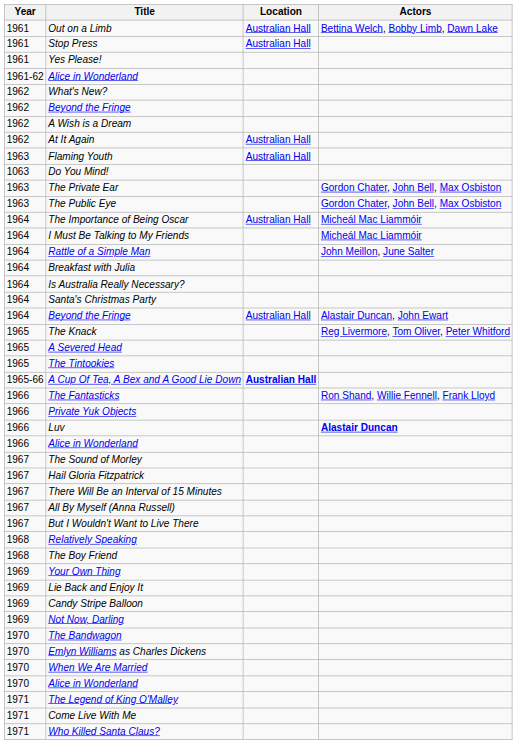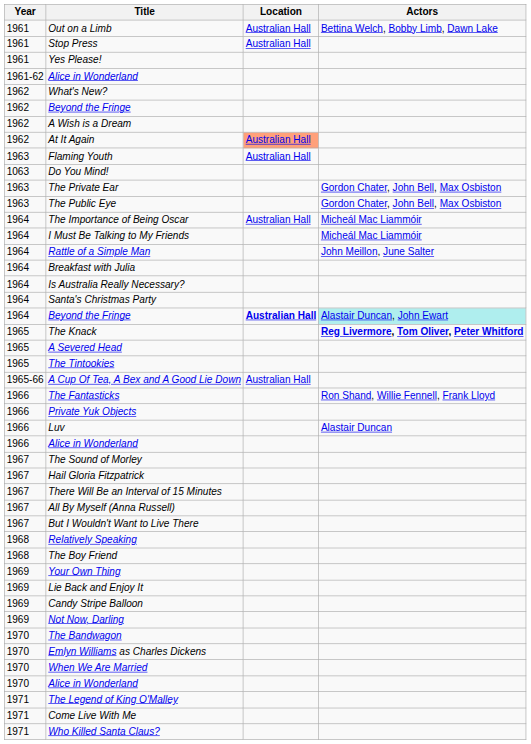(278, 140) no background -> (278, 140) lightsalmon background
(278, 316) normal -> (281, 316) bold
(384, 316) no background -> (384, 316) paleturquoise background
(415, 332) normal -> (422, 332) bold
(281, 380) bold -> (278, 380) normal
(359, 428) bold -> (356, 428) normal
